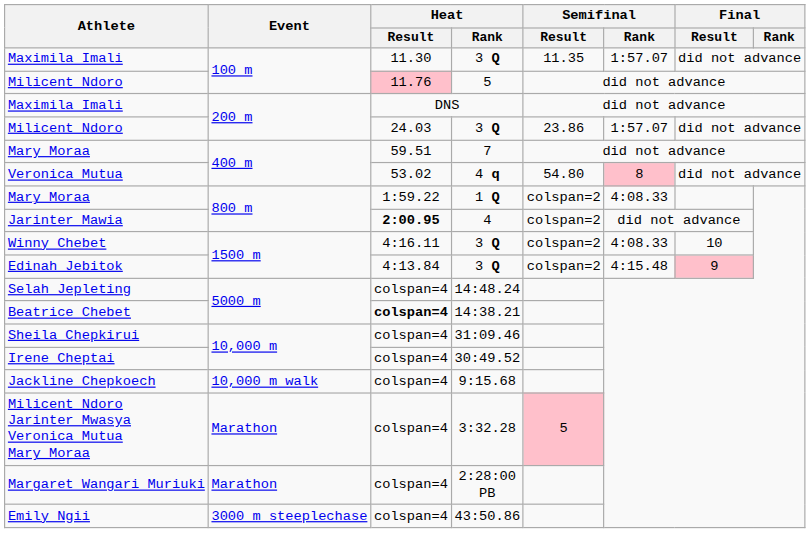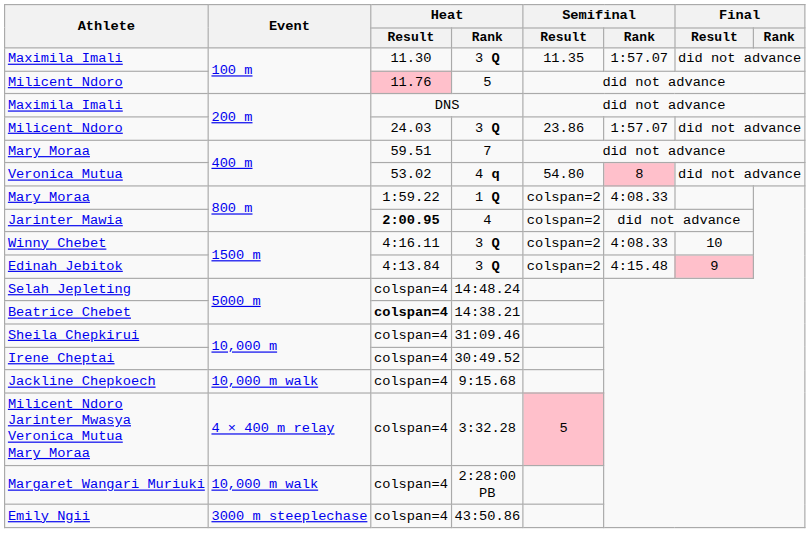(244, 429) Marathon -> (273, 429) 4 × 400 m relay
(244, 484) Marathon -> (265, 484) 10,000 m walk
